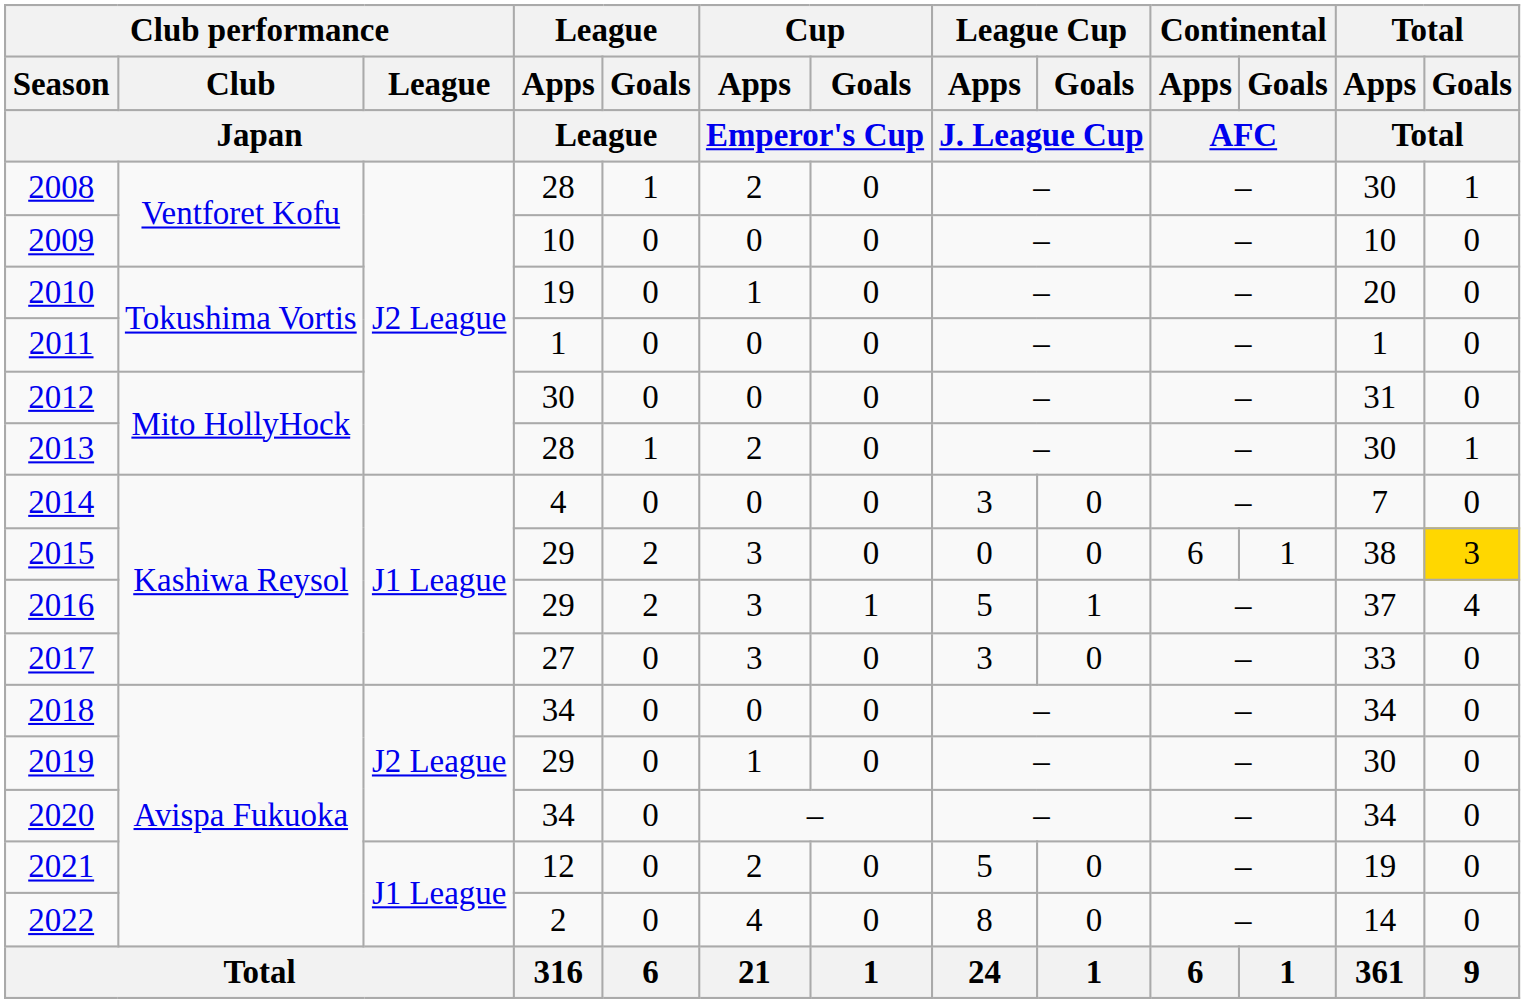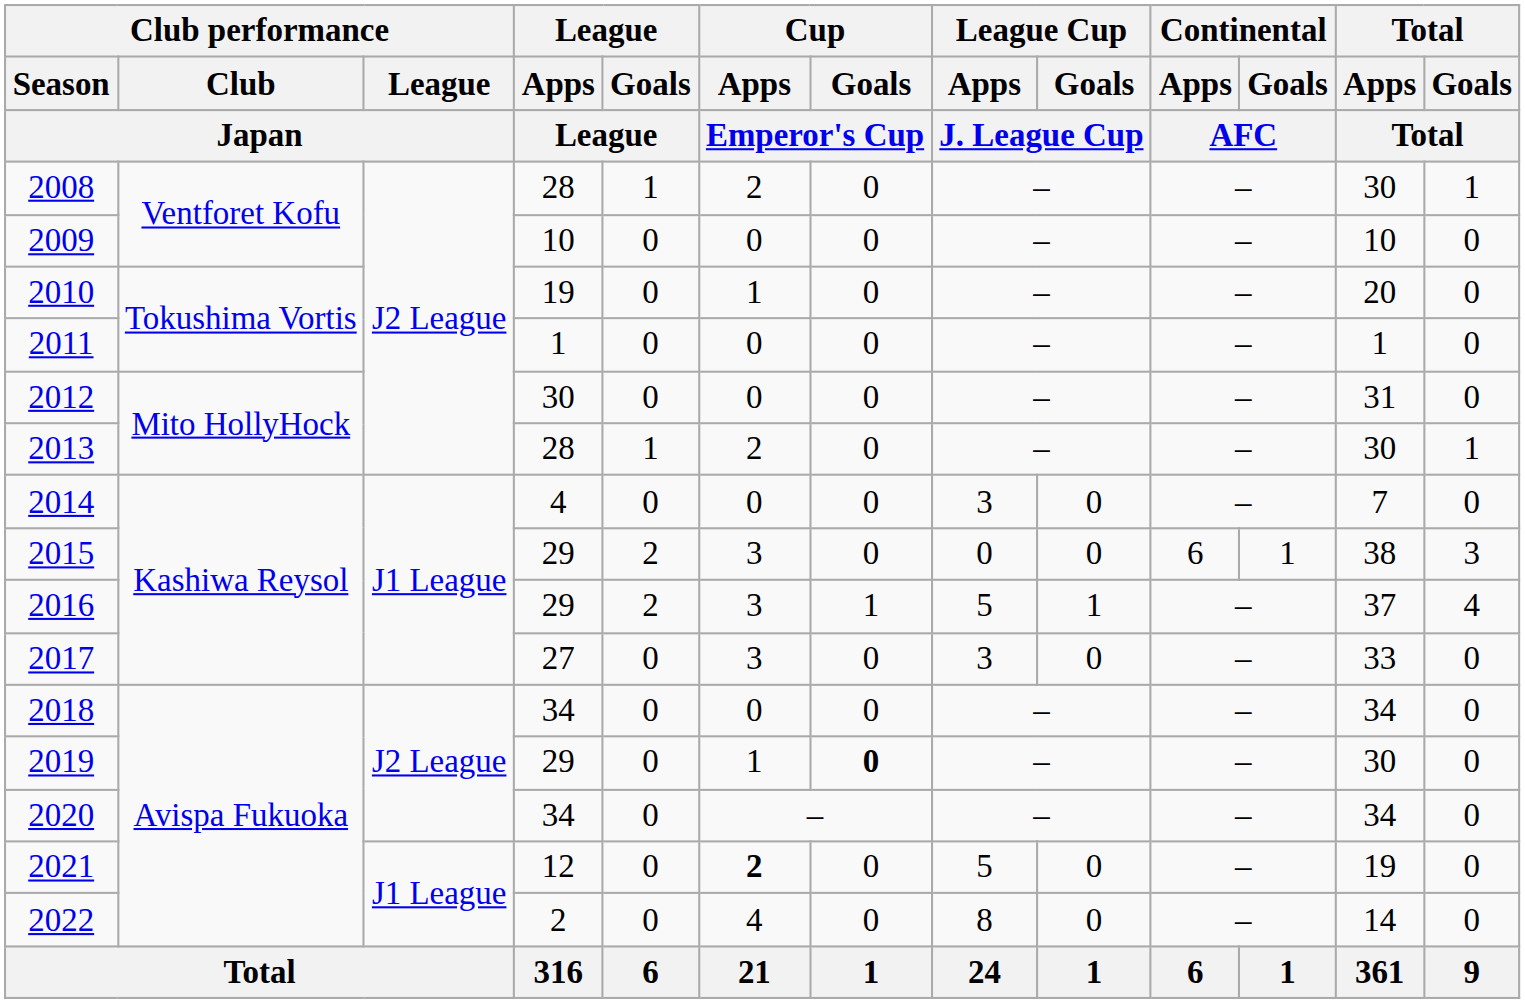(1472, 553) gold background -> (1472, 553) no background
(871, 762) normal -> (871, 762) bold
(754, 866) normal -> (754, 866) bold
